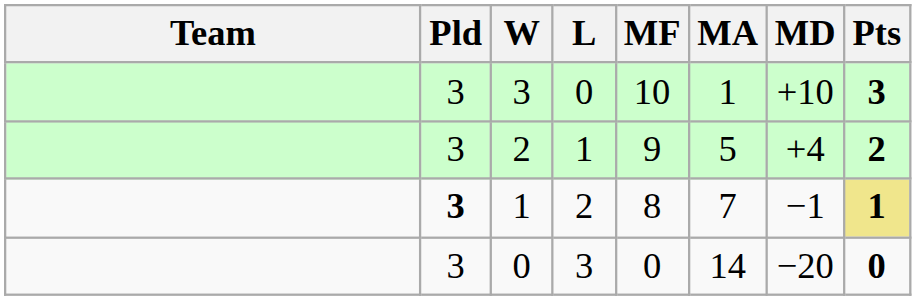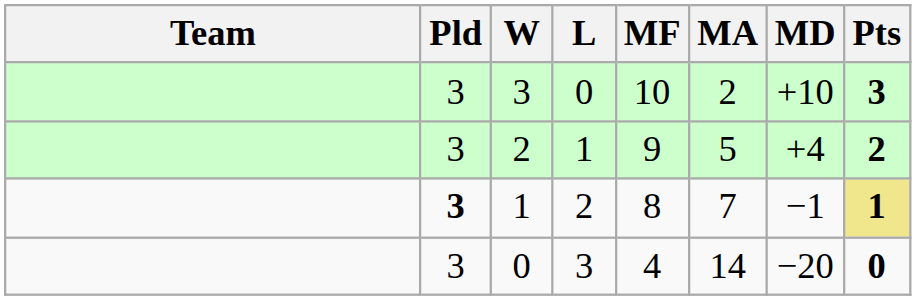(728, 91) 1 -> (728, 91) 2
(652, 264) 0 -> (652, 264) 4
